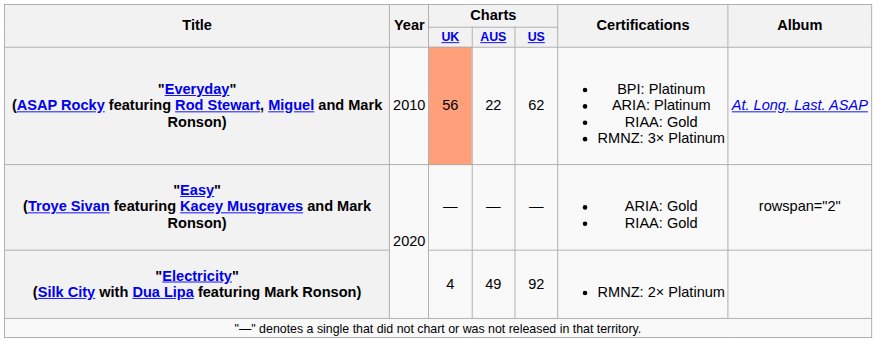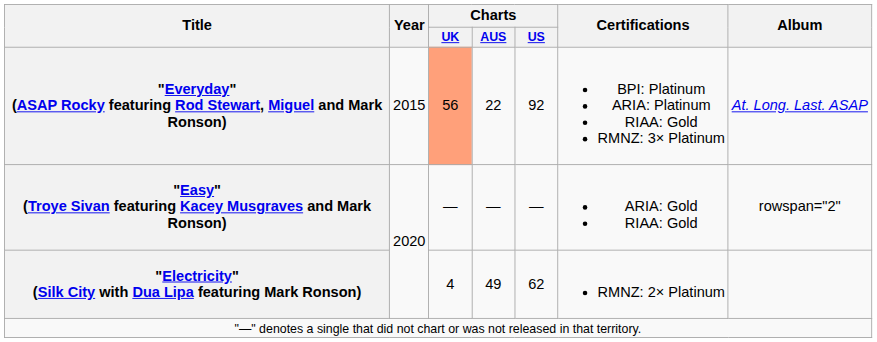(409, 105) 2010 -> (409, 105) 2015
(536, 105) 62 -> (536, 105) 92
(536, 284) 92 -> (536, 284) 62
